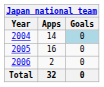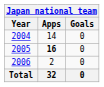(82, 37) lightblue background -> (82, 37) no background
(52, 50) normal -> (52, 50) bold
